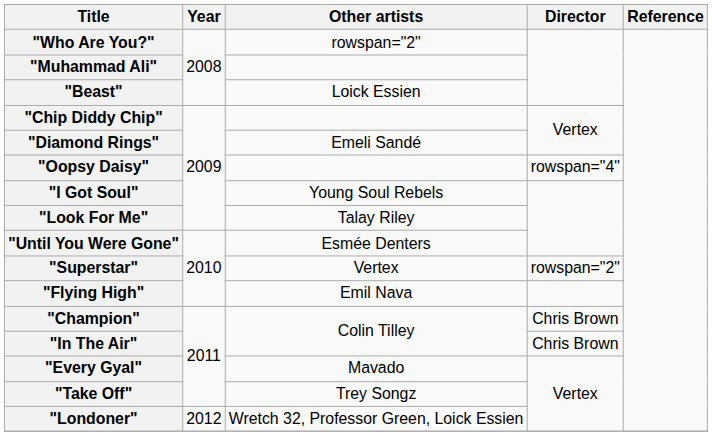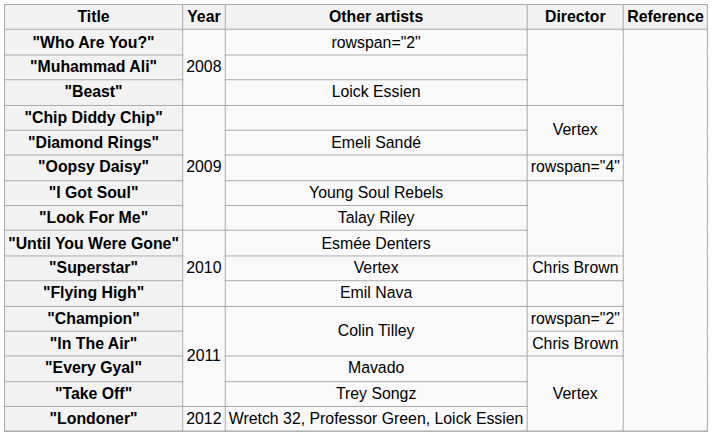(575, 268) rowspan="2" -> (575, 268) Chris Brown
(575, 318) Chris Brown -> (575, 318) rowspan="2"
